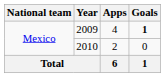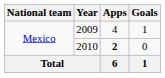(145, 30) bold -> (145, 30) normal
(115, 47) normal -> (115, 47) bold
